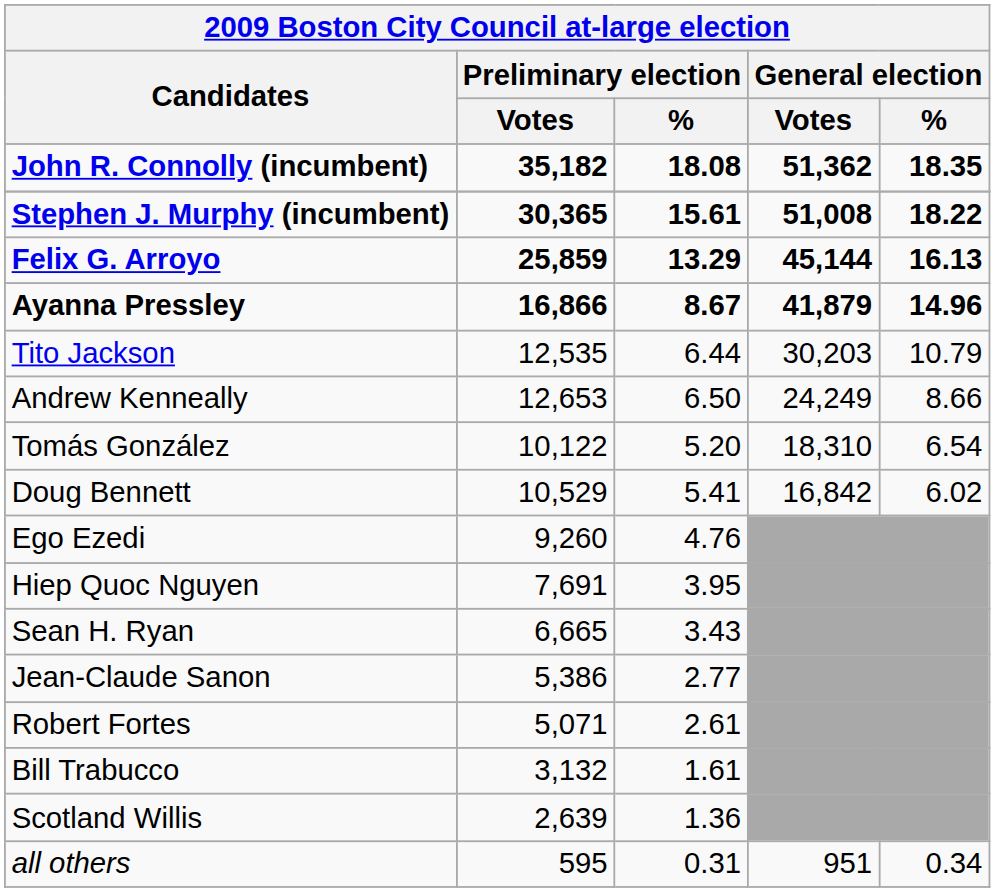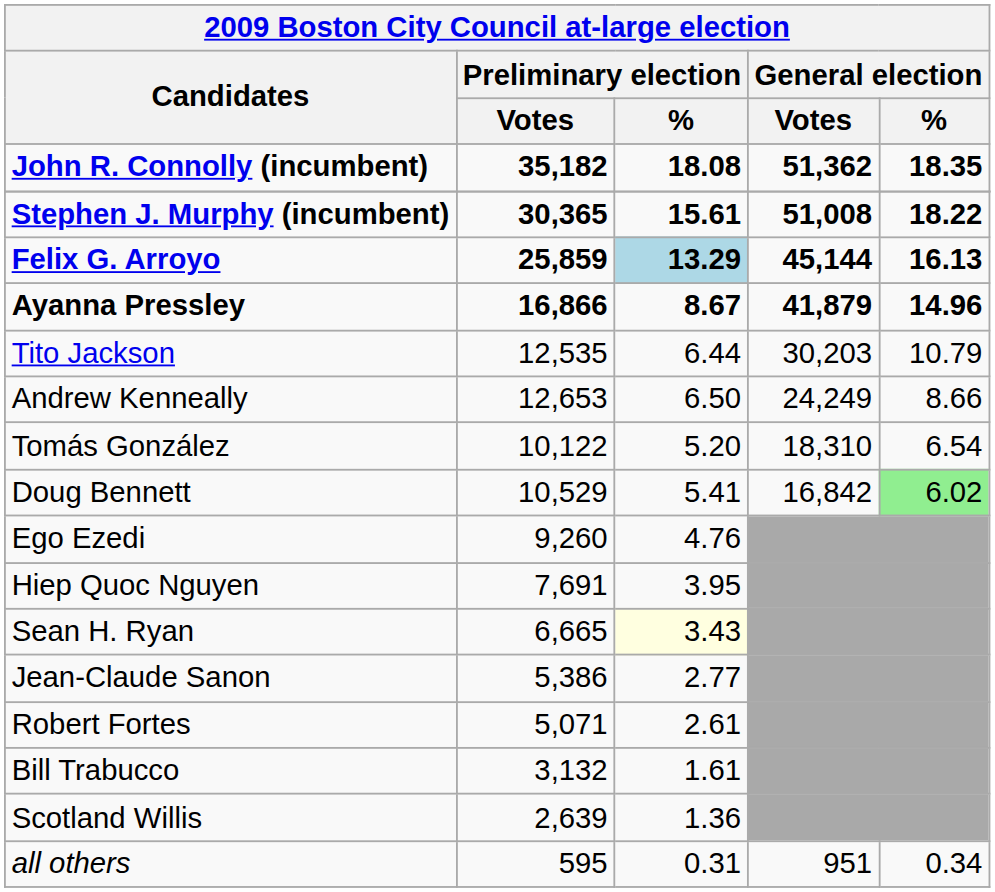(704, 259) no background -> (704, 259) lightblue background
(954, 492) no background -> (954, 492) lightgreen background
(713, 631) no background -> (713, 631) lightyellow background
